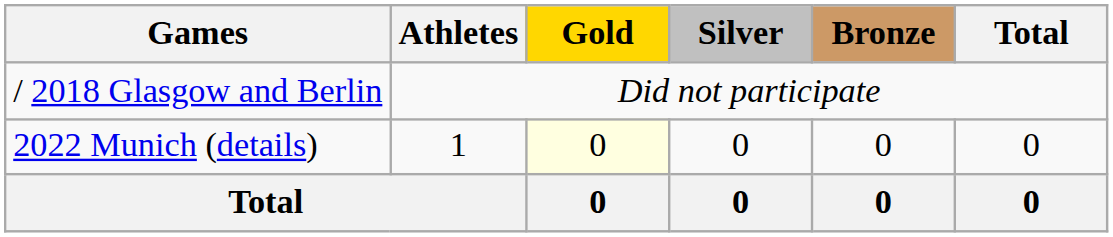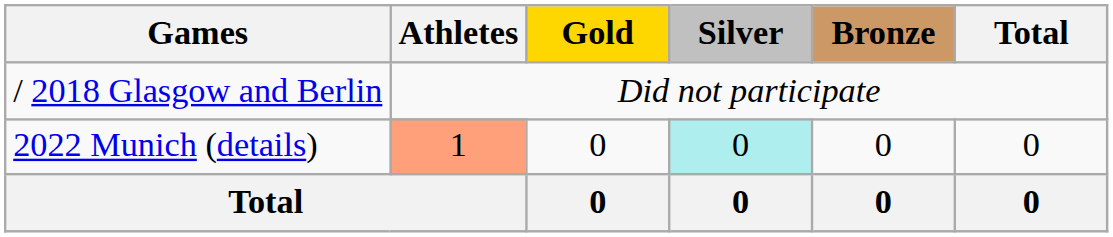(458, 146) no background -> (458, 146) lightsalmon background
(598, 146) lightyellow background -> (598, 146) no background
(741, 146) no background -> (741, 146) paleturquoise background
